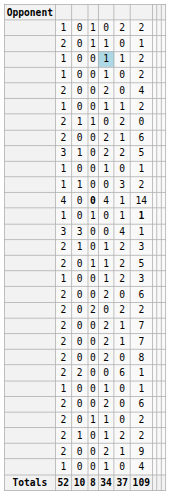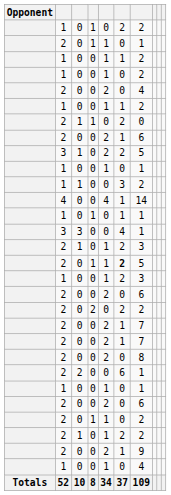(106, 59) lightblue background -> (106, 59) no background
(93, 200) bold -> (93, 200) normal
(141, 216) bold -> (141, 216) normal
(122, 263) normal -> (122, 263) bold
